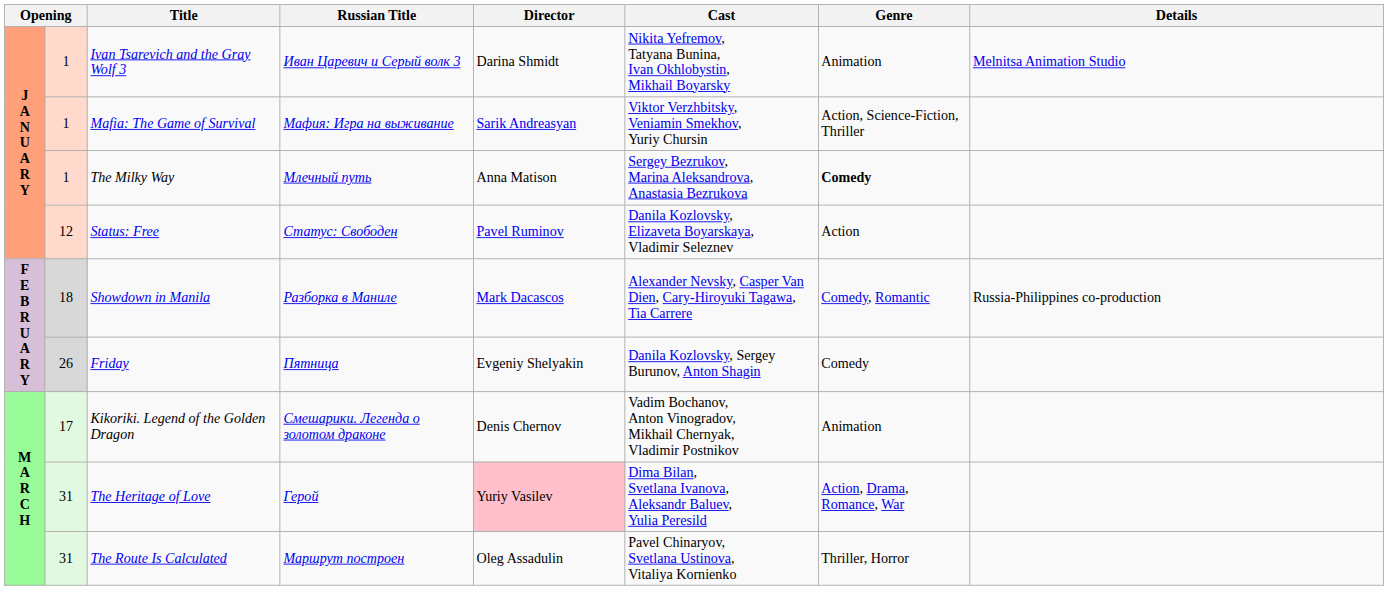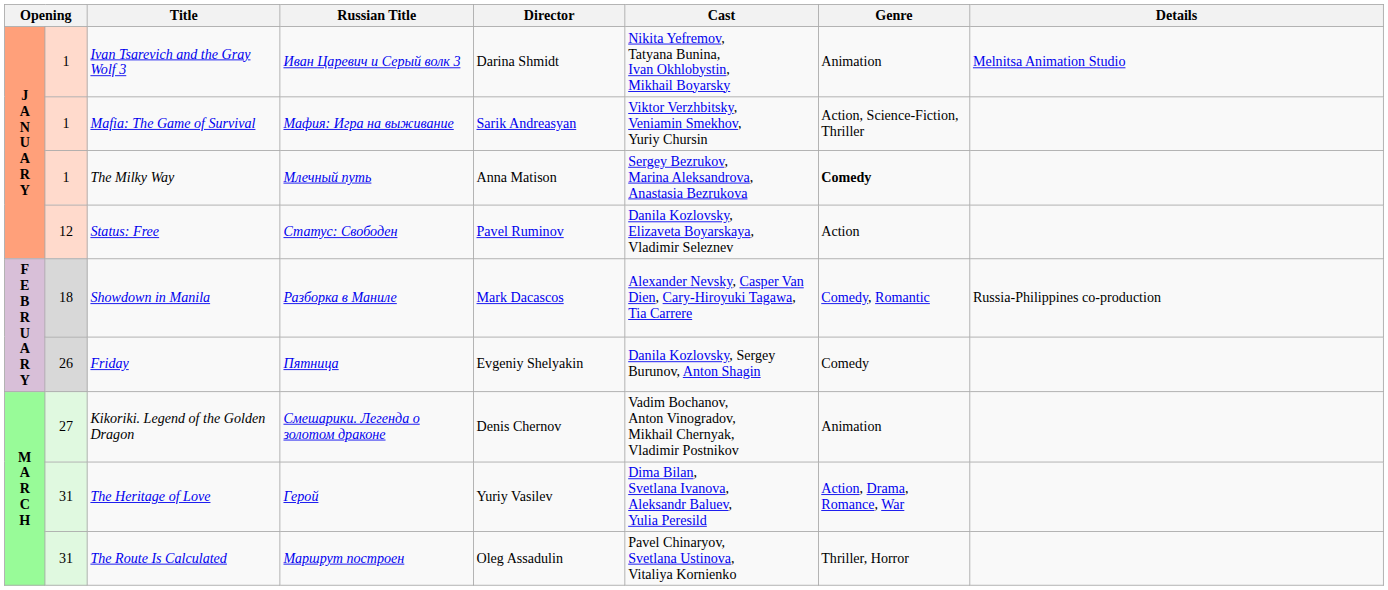(66, 426) 17 -> (66, 426) 27
(515, 496) pink background -> (515, 496) no background
